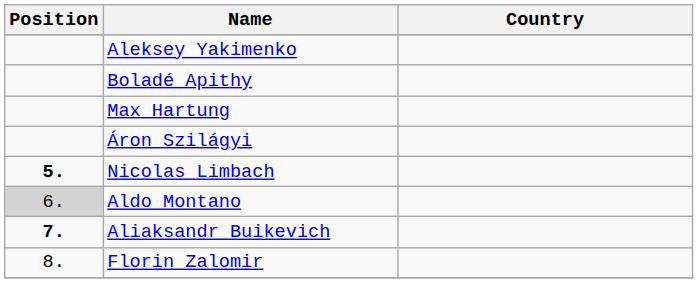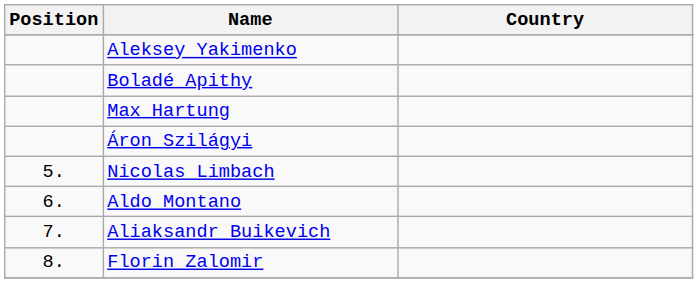(54, 171) bold -> (54, 171) normal
(54, 202) lightgrey background -> (54, 202) no background
(54, 232) bold -> (54, 232) normal
